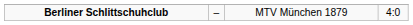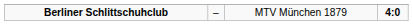(393, 12) normal -> (393, 12) bold
